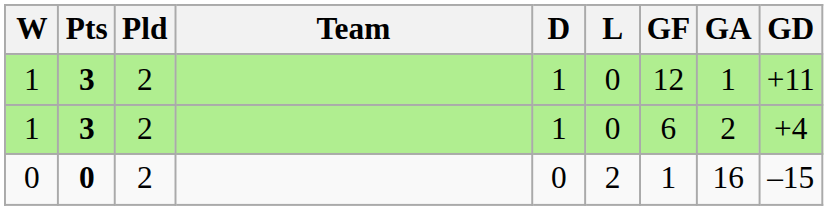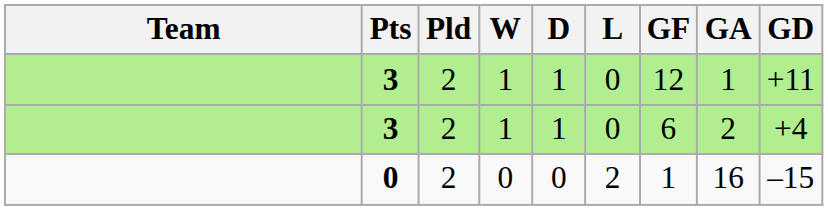columns swapped: (353, 29) <-> (32, 29)
